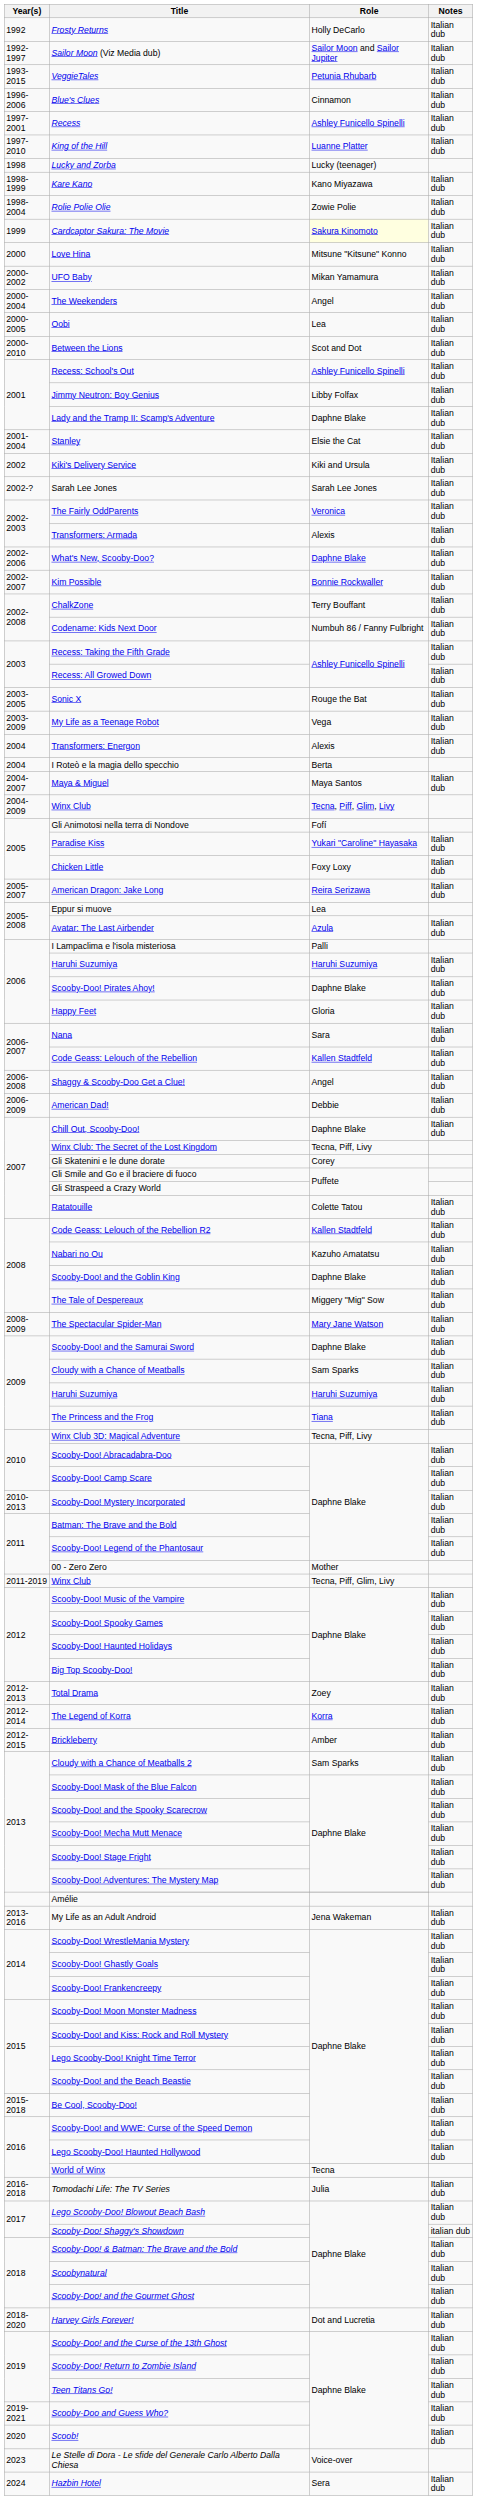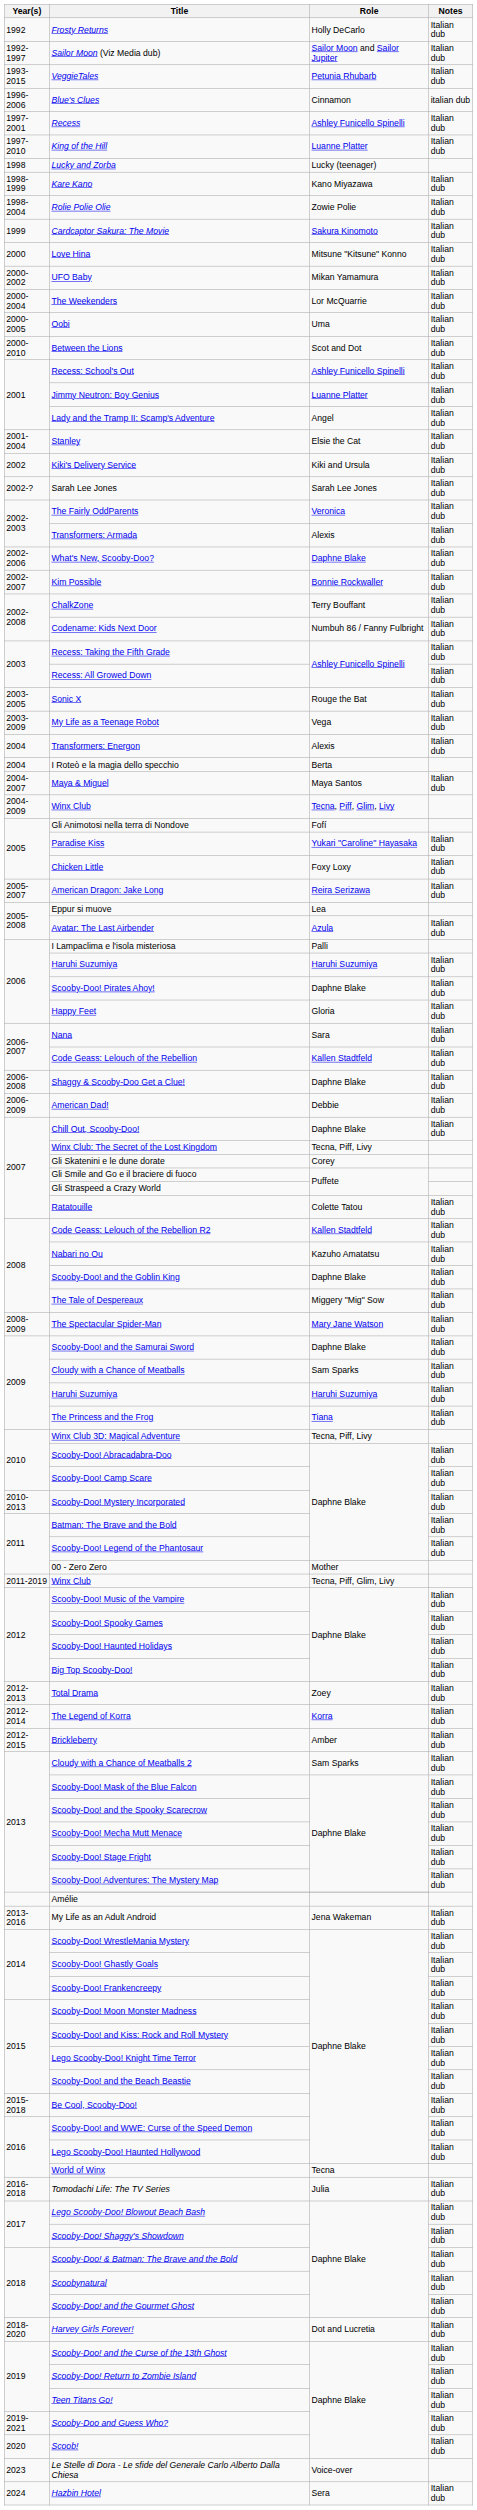(442, 100) Italian dub -> (450, 100) italian dub
(345, 230) lightyellow background -> (345, 230) no background
(323, 301) Angel -> (339, 301) Lor McQuarrie
(319, 324) Lea -> (321, 324) Uma
(335, 394) Libby Folfax -> (340, 394) Luanne Platter
(339, 418) Daphne Blake -> (323, 418) Angel
(323, 1082) Angel -> (339, 1082) Daphne Blake
(450, 2231) italian dub -> (442, 2236) Italian dub
